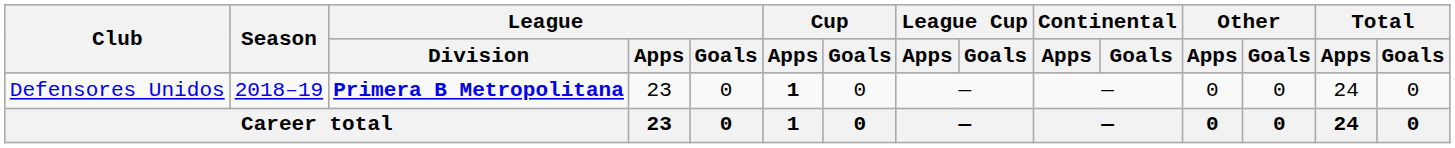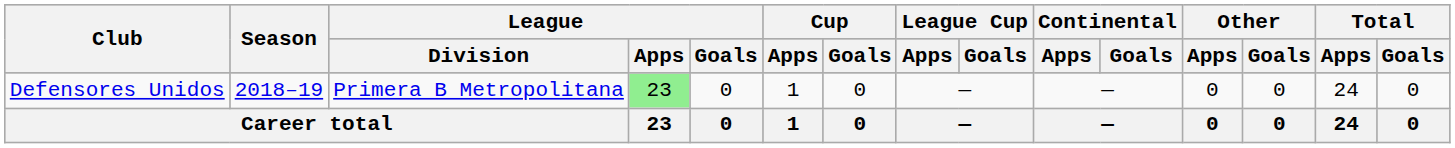(479, 91) bold -> (479, 91) normal
(659, 91) no background -> (659, 91) lightgreen background
(793, 91) bold -> (793, 91) normal
